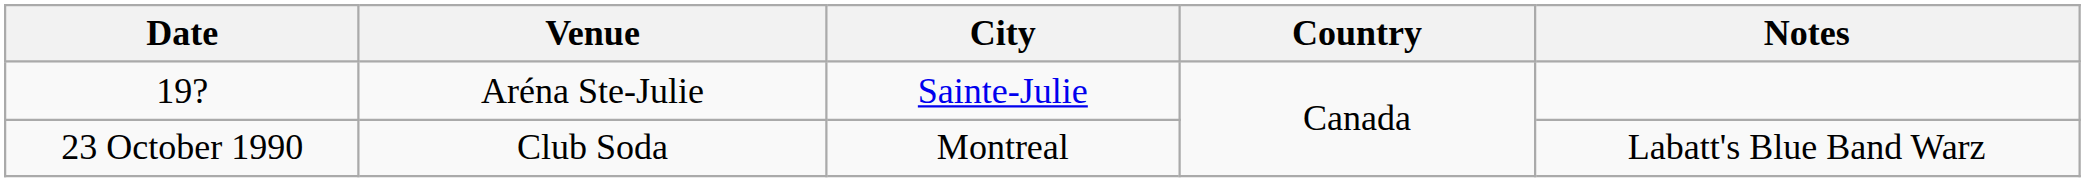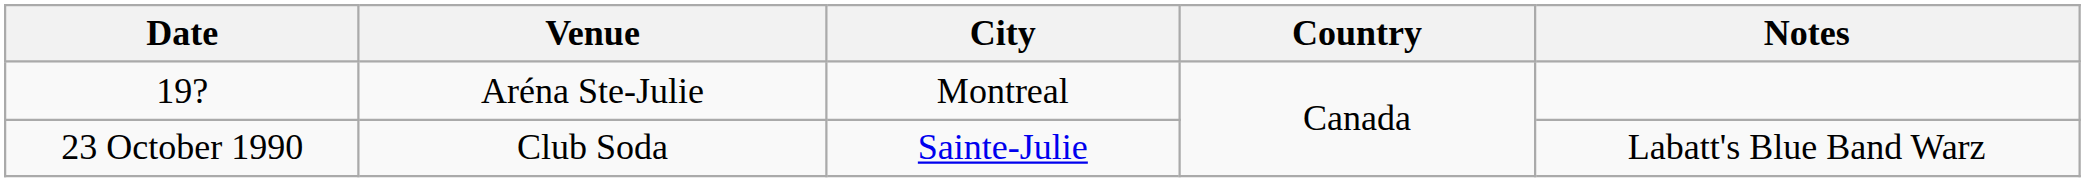(1003, 90) Sainte-Julie -> (1003, 90) Montreal
(1003, 147) Montreal -> (1003, 147) Sainte-Julie
